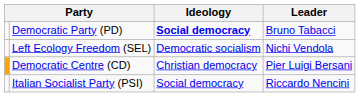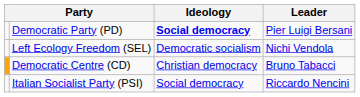(301, 30) Bruno Tabacci -> (309, 30) Pier Luigi Bersani
(309, 65) Pier Luigi Bersani -> (301, 65) Bruno Tabacci
